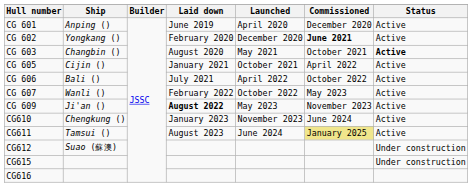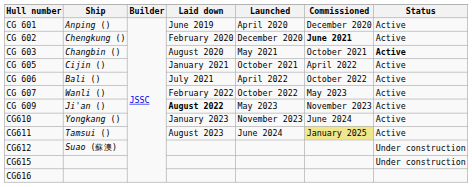(93, 38) Yongkang () -> (95, 38) Chengkung ()
(95, 120) Chengkung () -> (93, 120) Yongkang ()
